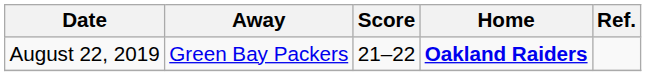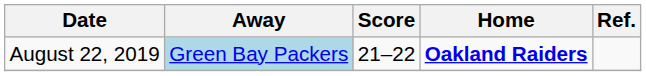(259, 53) no background -> (259, 53) lightblue background
